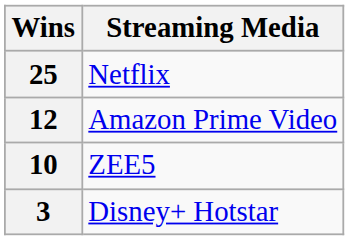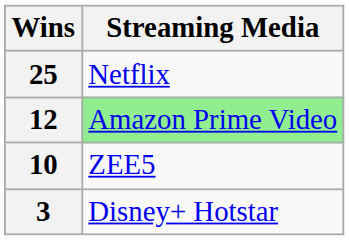(213, 119) no background -> (213, 119) lightgreen background
